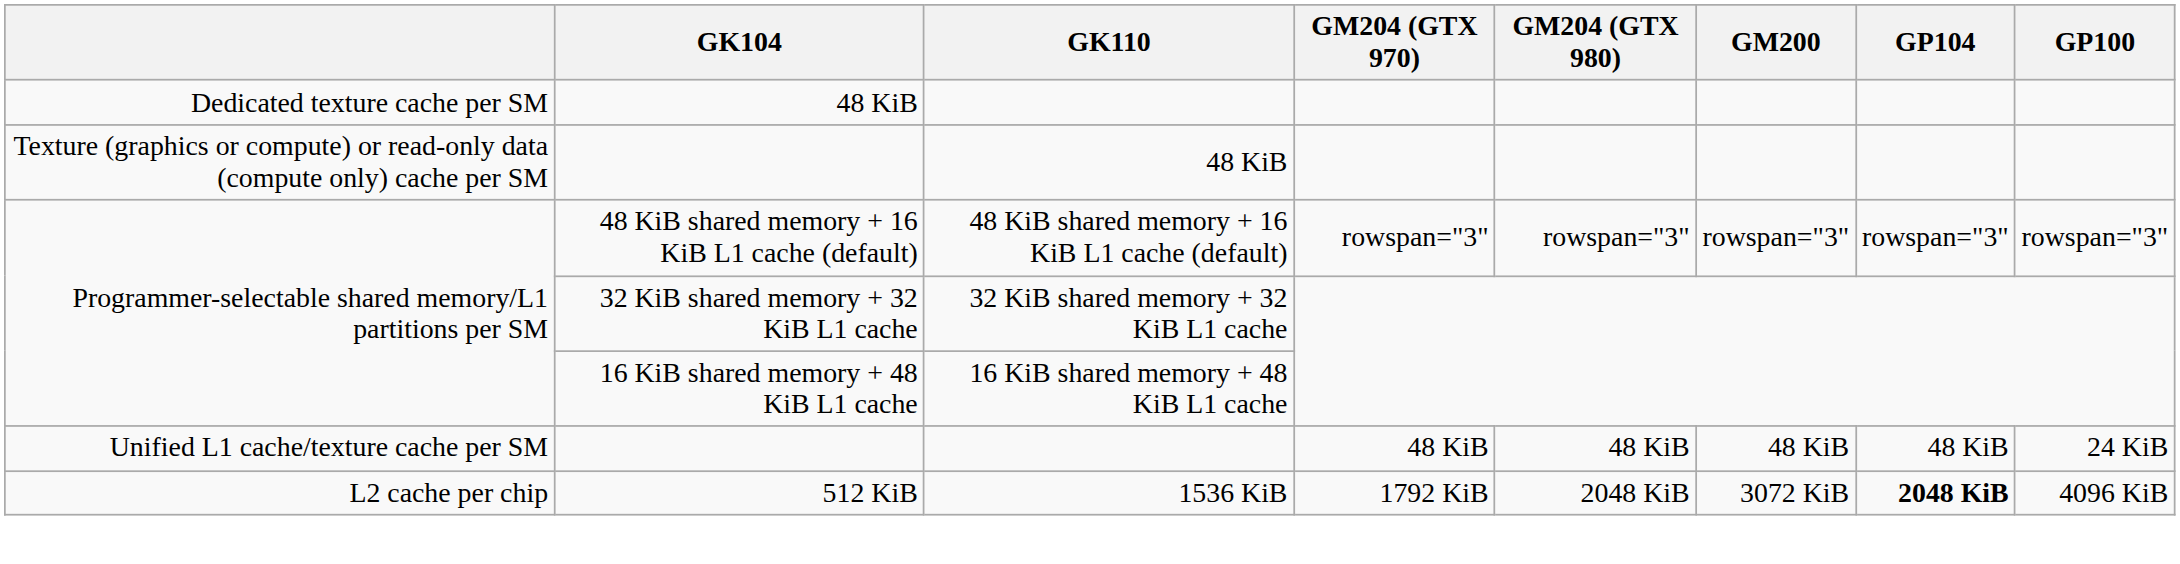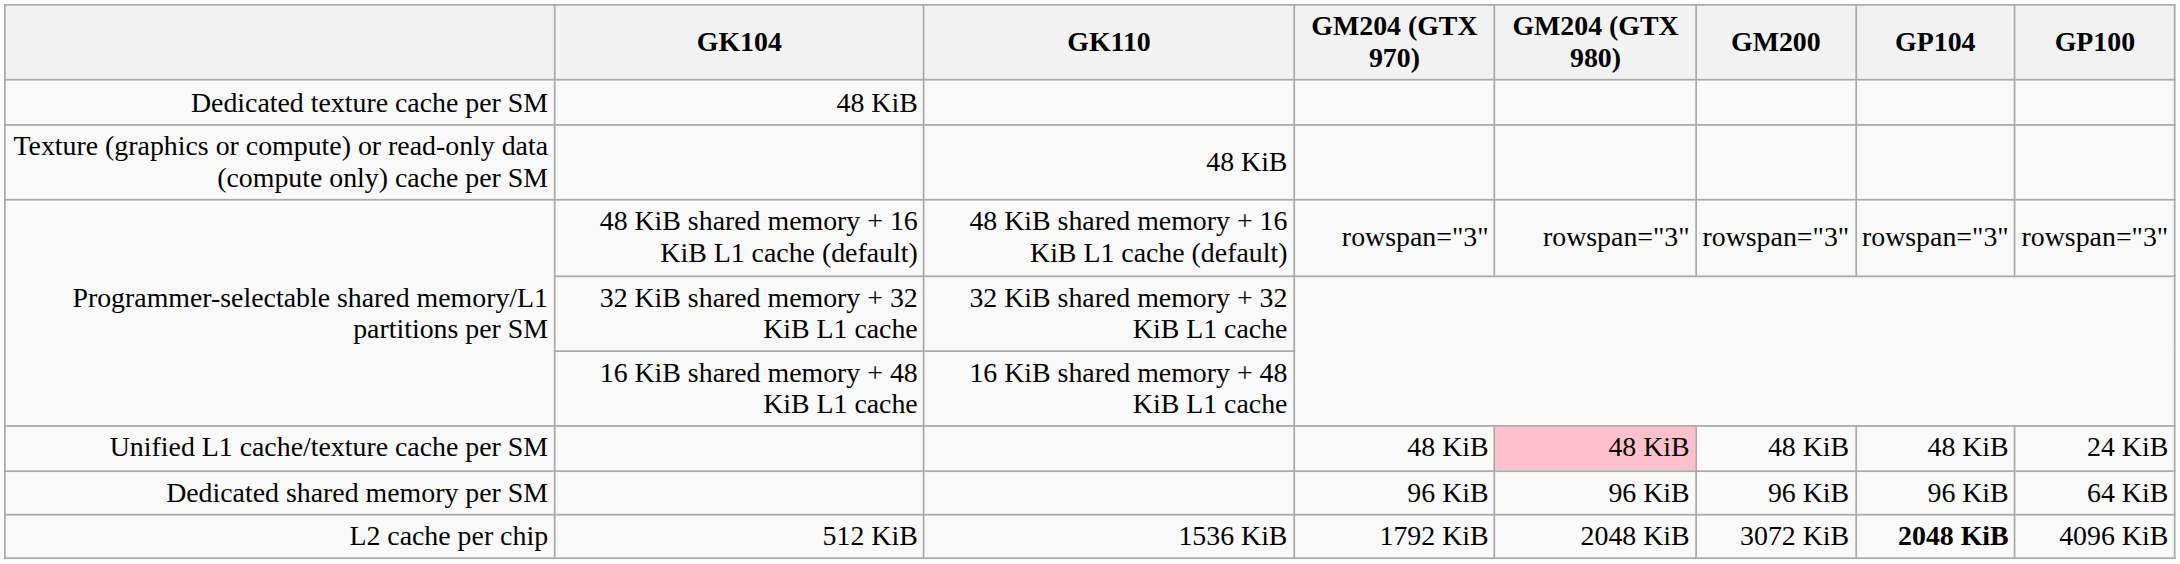(1649, 448) no background -> (1649, 448) pink background
+ row: (357, 492)
